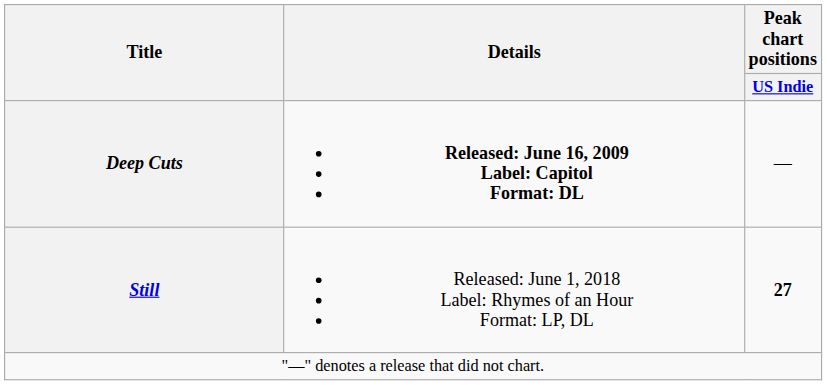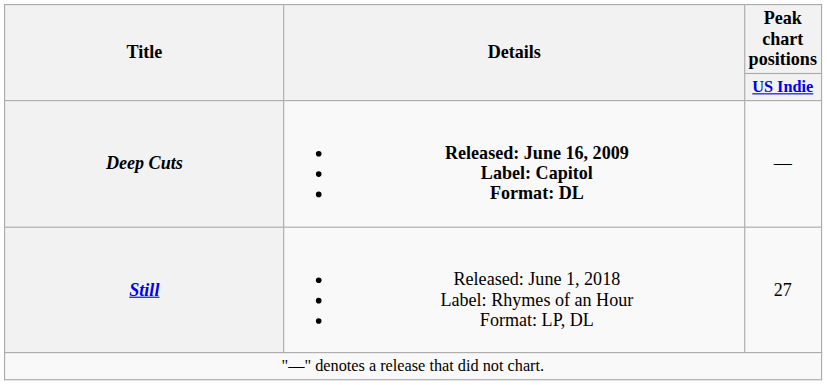(783, 289) bold -> (783, 289) normal
